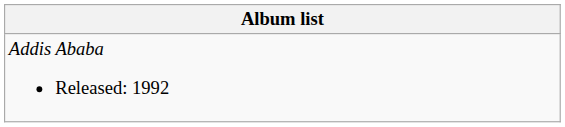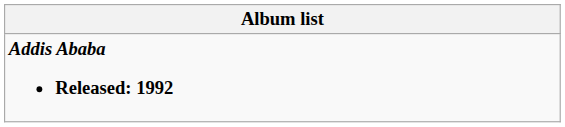(282, 68) normal -> (282, 68) bold
